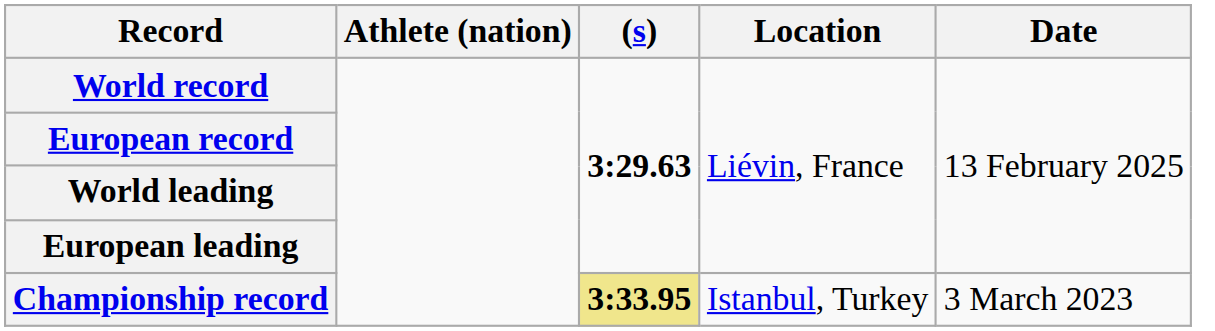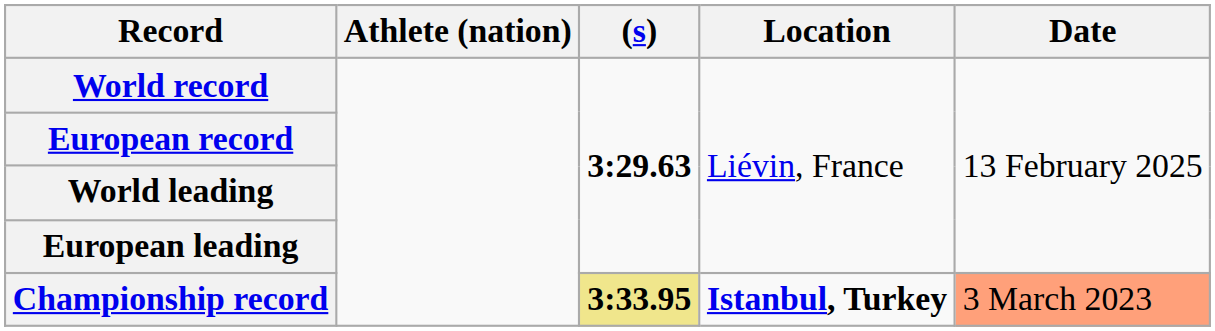(818, 298) normal -> (827, 298) bold
(1039, 298) no background -> (1057, 298) lightsalmon background
